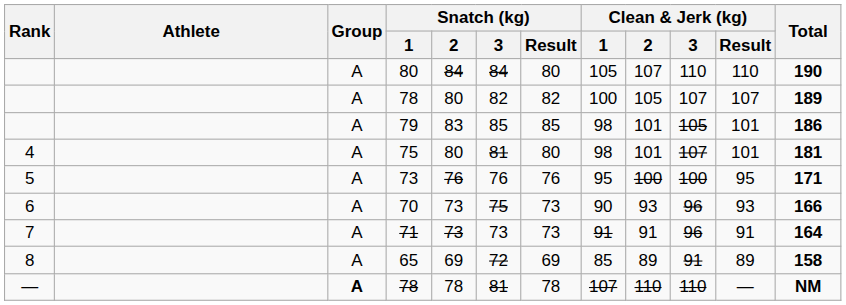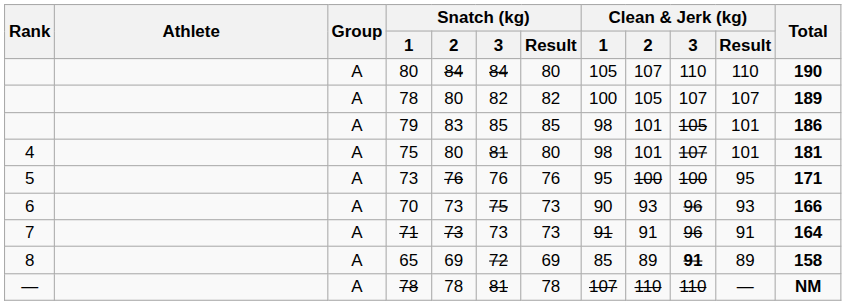(693, 260) normal -> (693, 260) bold
(357, 286) bold -> (357, 286) normal
